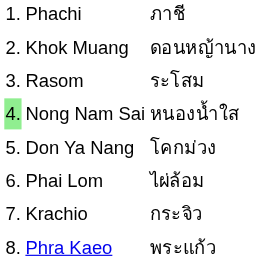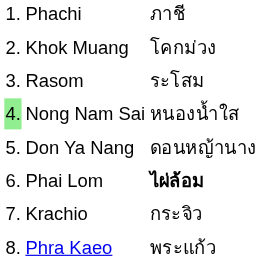(203, 47) ดอนหญ้านาง -> (183, 47) โคกม่วง
(183, 147) โคกม่วง -> (203, 147) ดอนหญ้านาง
(177, 181) normal -> (177, 181) bold
